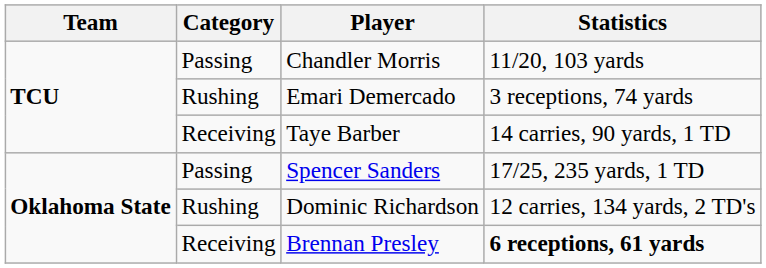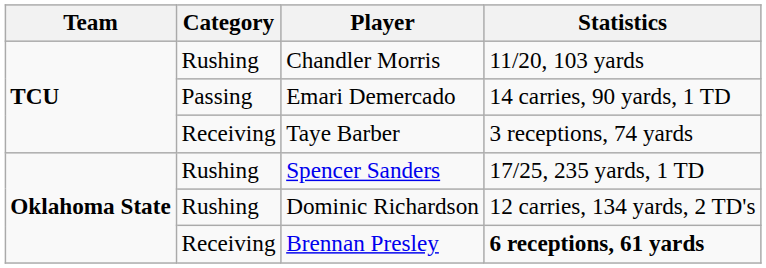(217, 59) Passing -> (220, 59) Rushing
(220, 96) Rushing -> (217, 96) Passing
(591, 96) 3 receptions, 74 yards -> (610, 96) 14 carries, 90 yards, 1 TD
(610, 133) 14 carries, 90 yards, 1 TD -> (591, 133) 3 receptions, 74 yards
(217, 170) Passing -> (220, 170) Rushing
